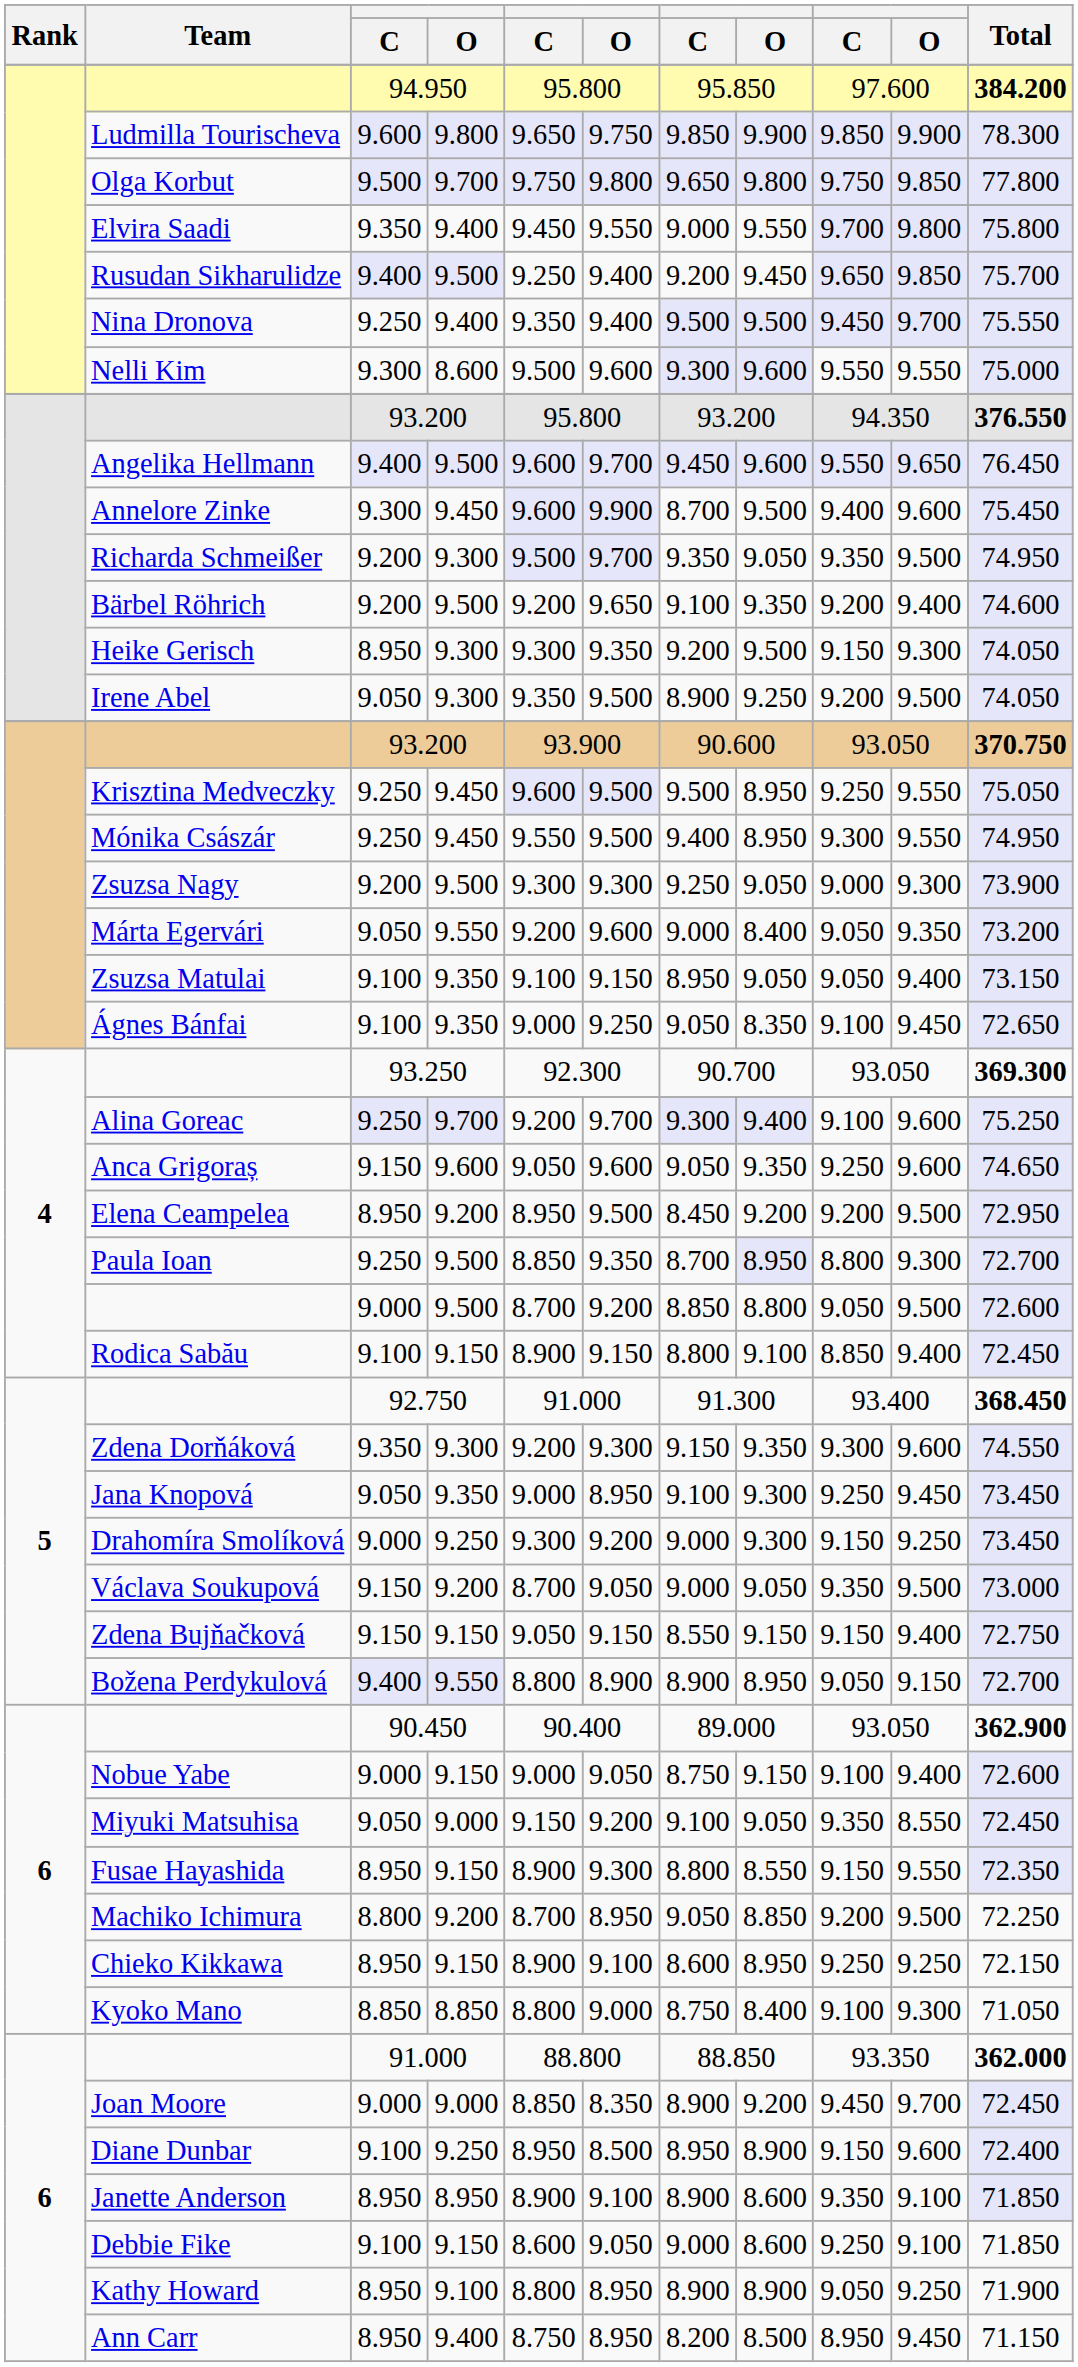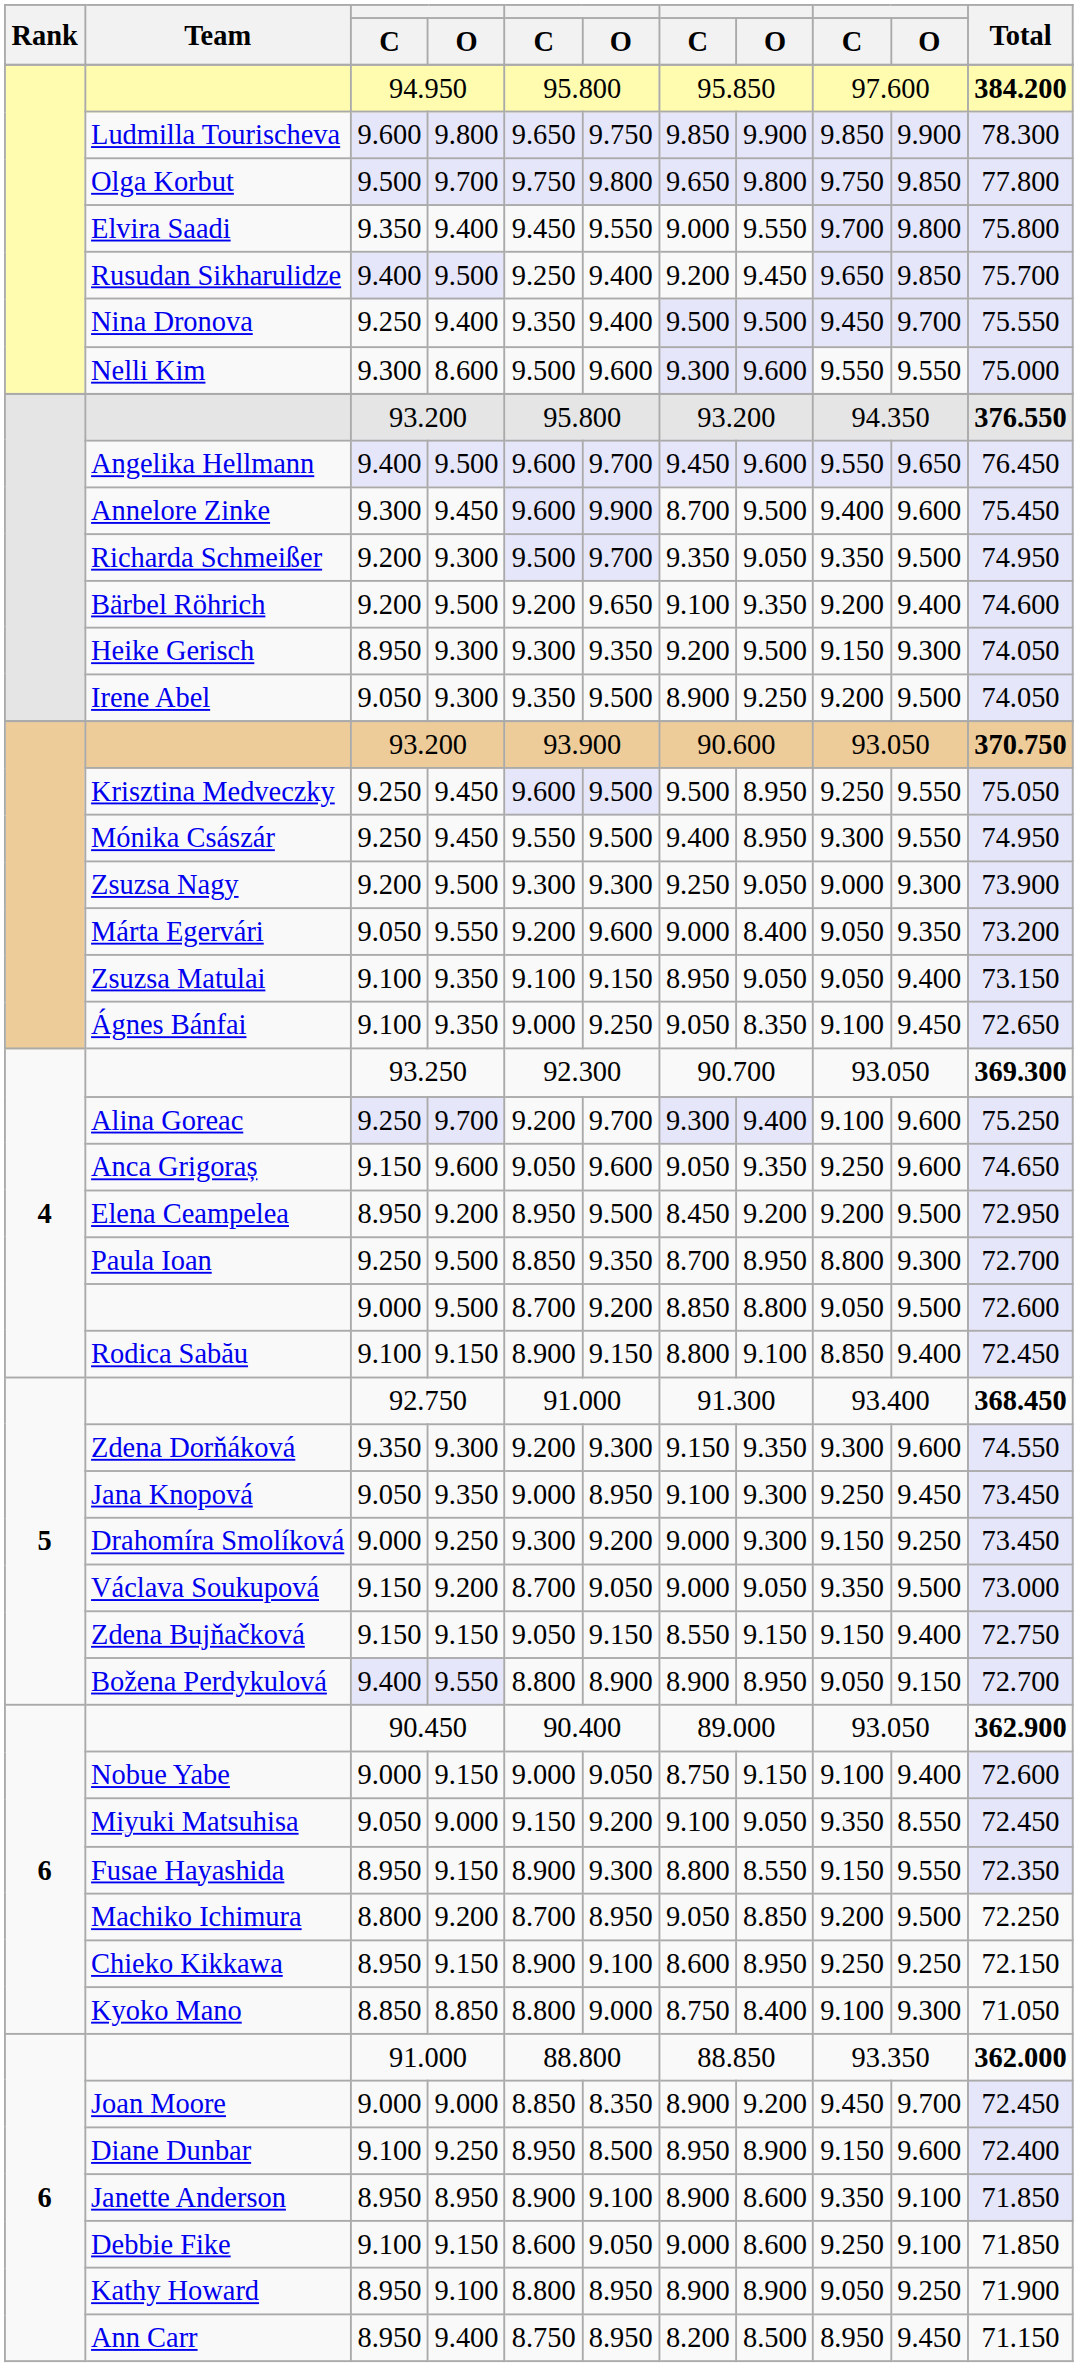(775, 1259) lavender background -> (775, 1259) no background
